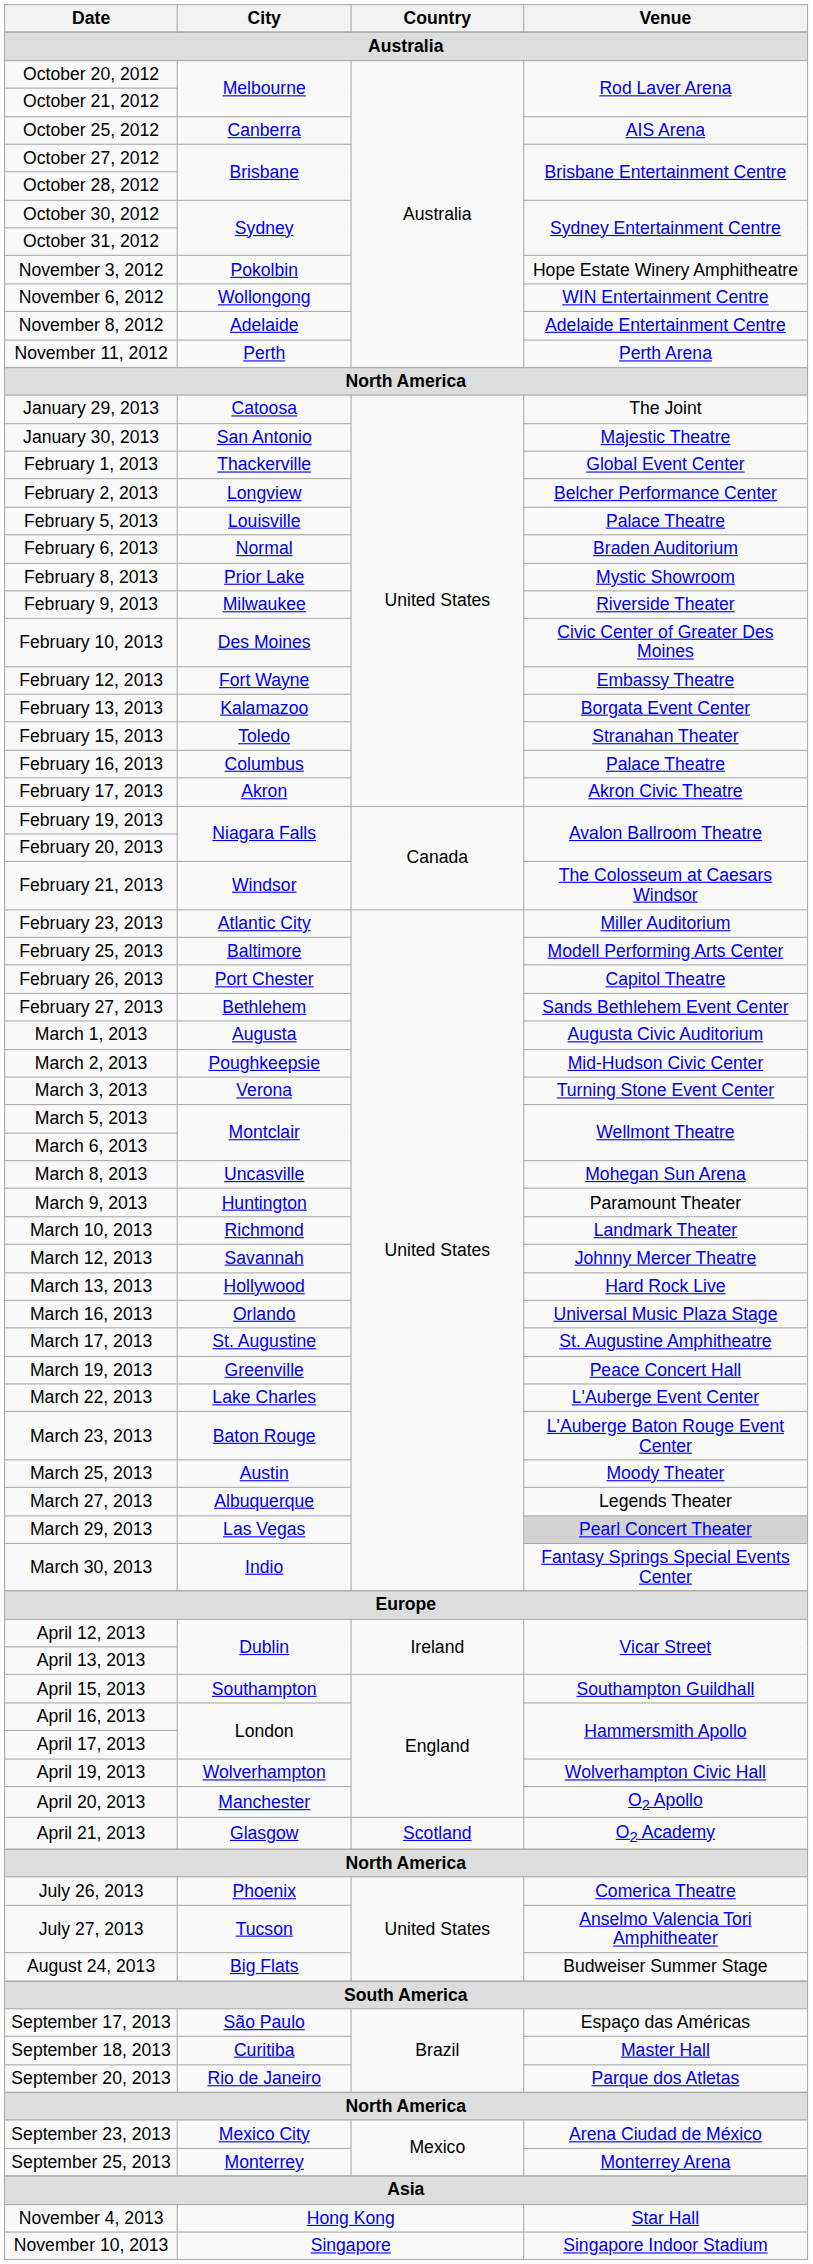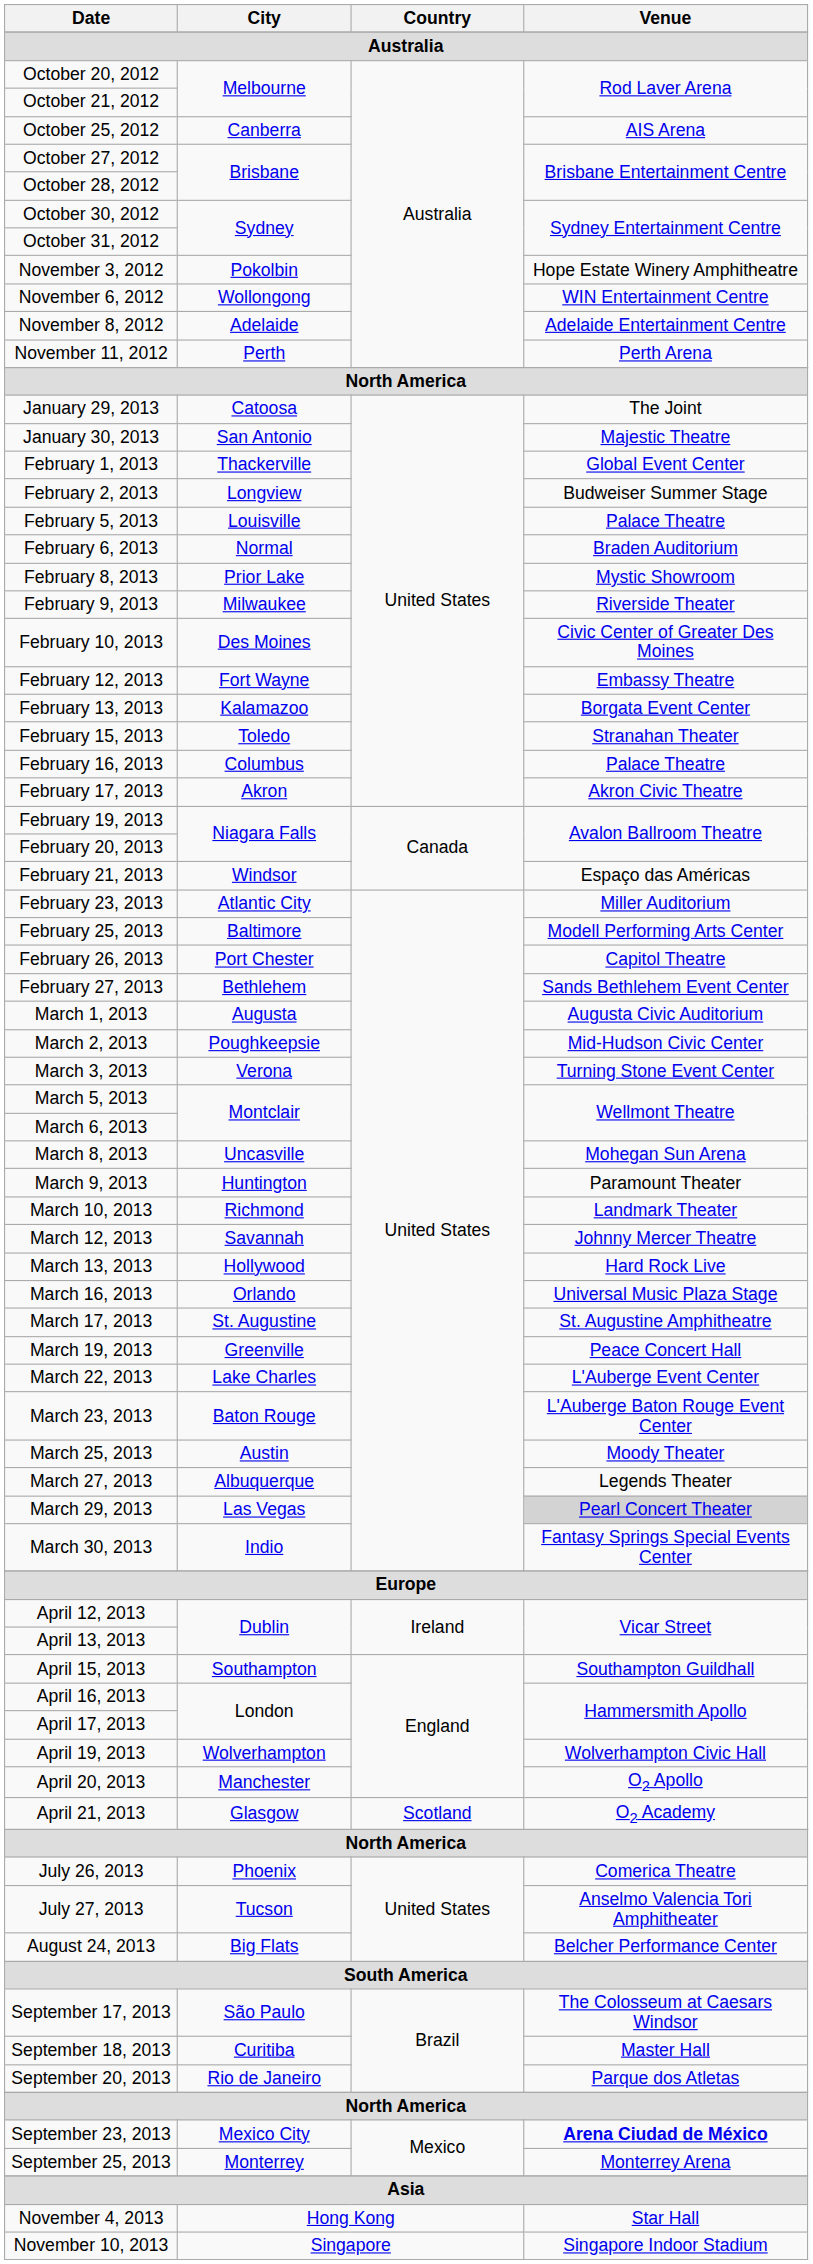(665, 492) Belcher Performance Center -> (665, 492) Budweiser Summer Stage
(665, 885) The Colosseum at Caesars Windsor -> (665, 875) Espaço das Américas
(665, 1966) Budweiser Summer Stage -> (665, 1946) Belcher Performance Center
(665, 2022) Espaço das Américas -> (665, 2012) The Colosseum at Caesars Windsor
(665, 2134) normal -> (665, 2134) bold
